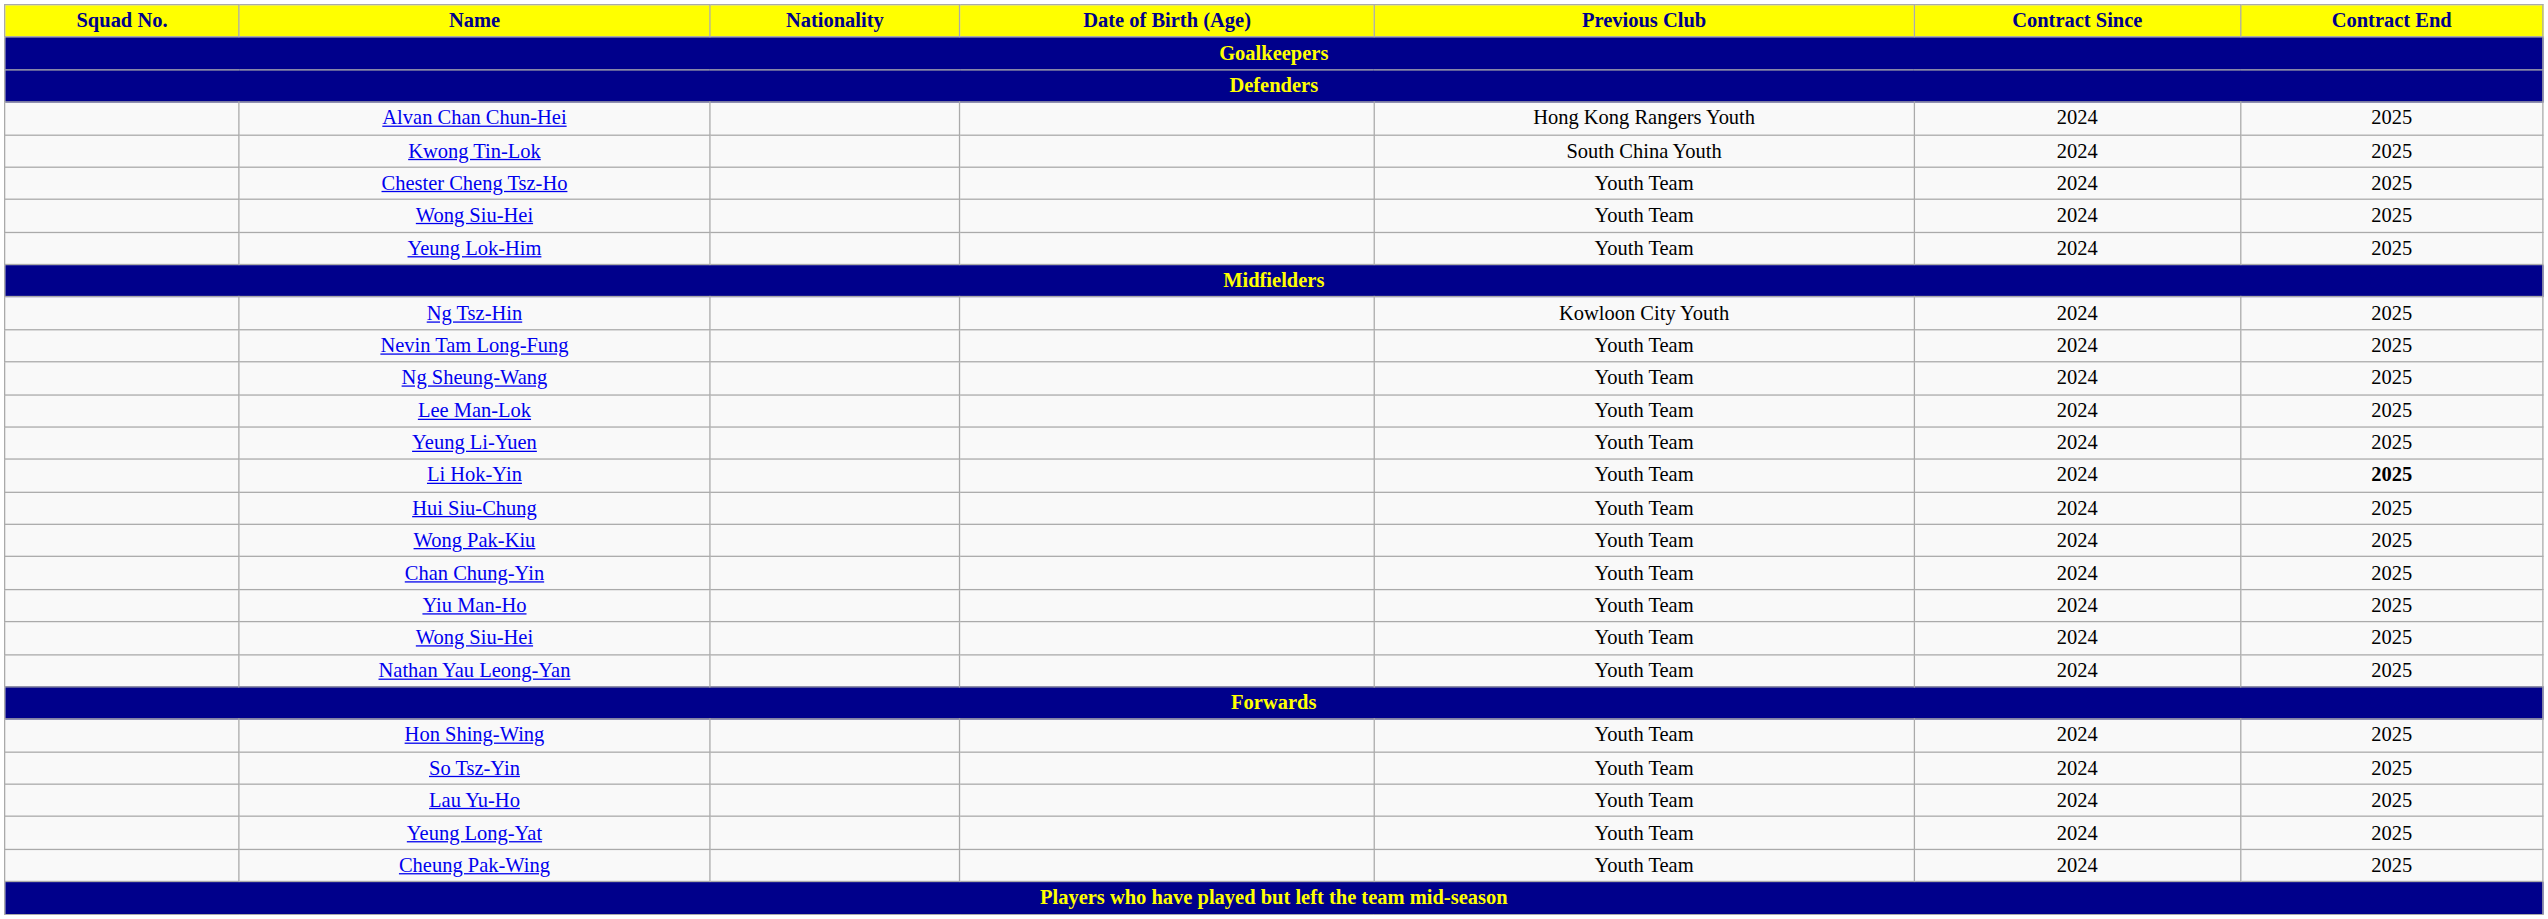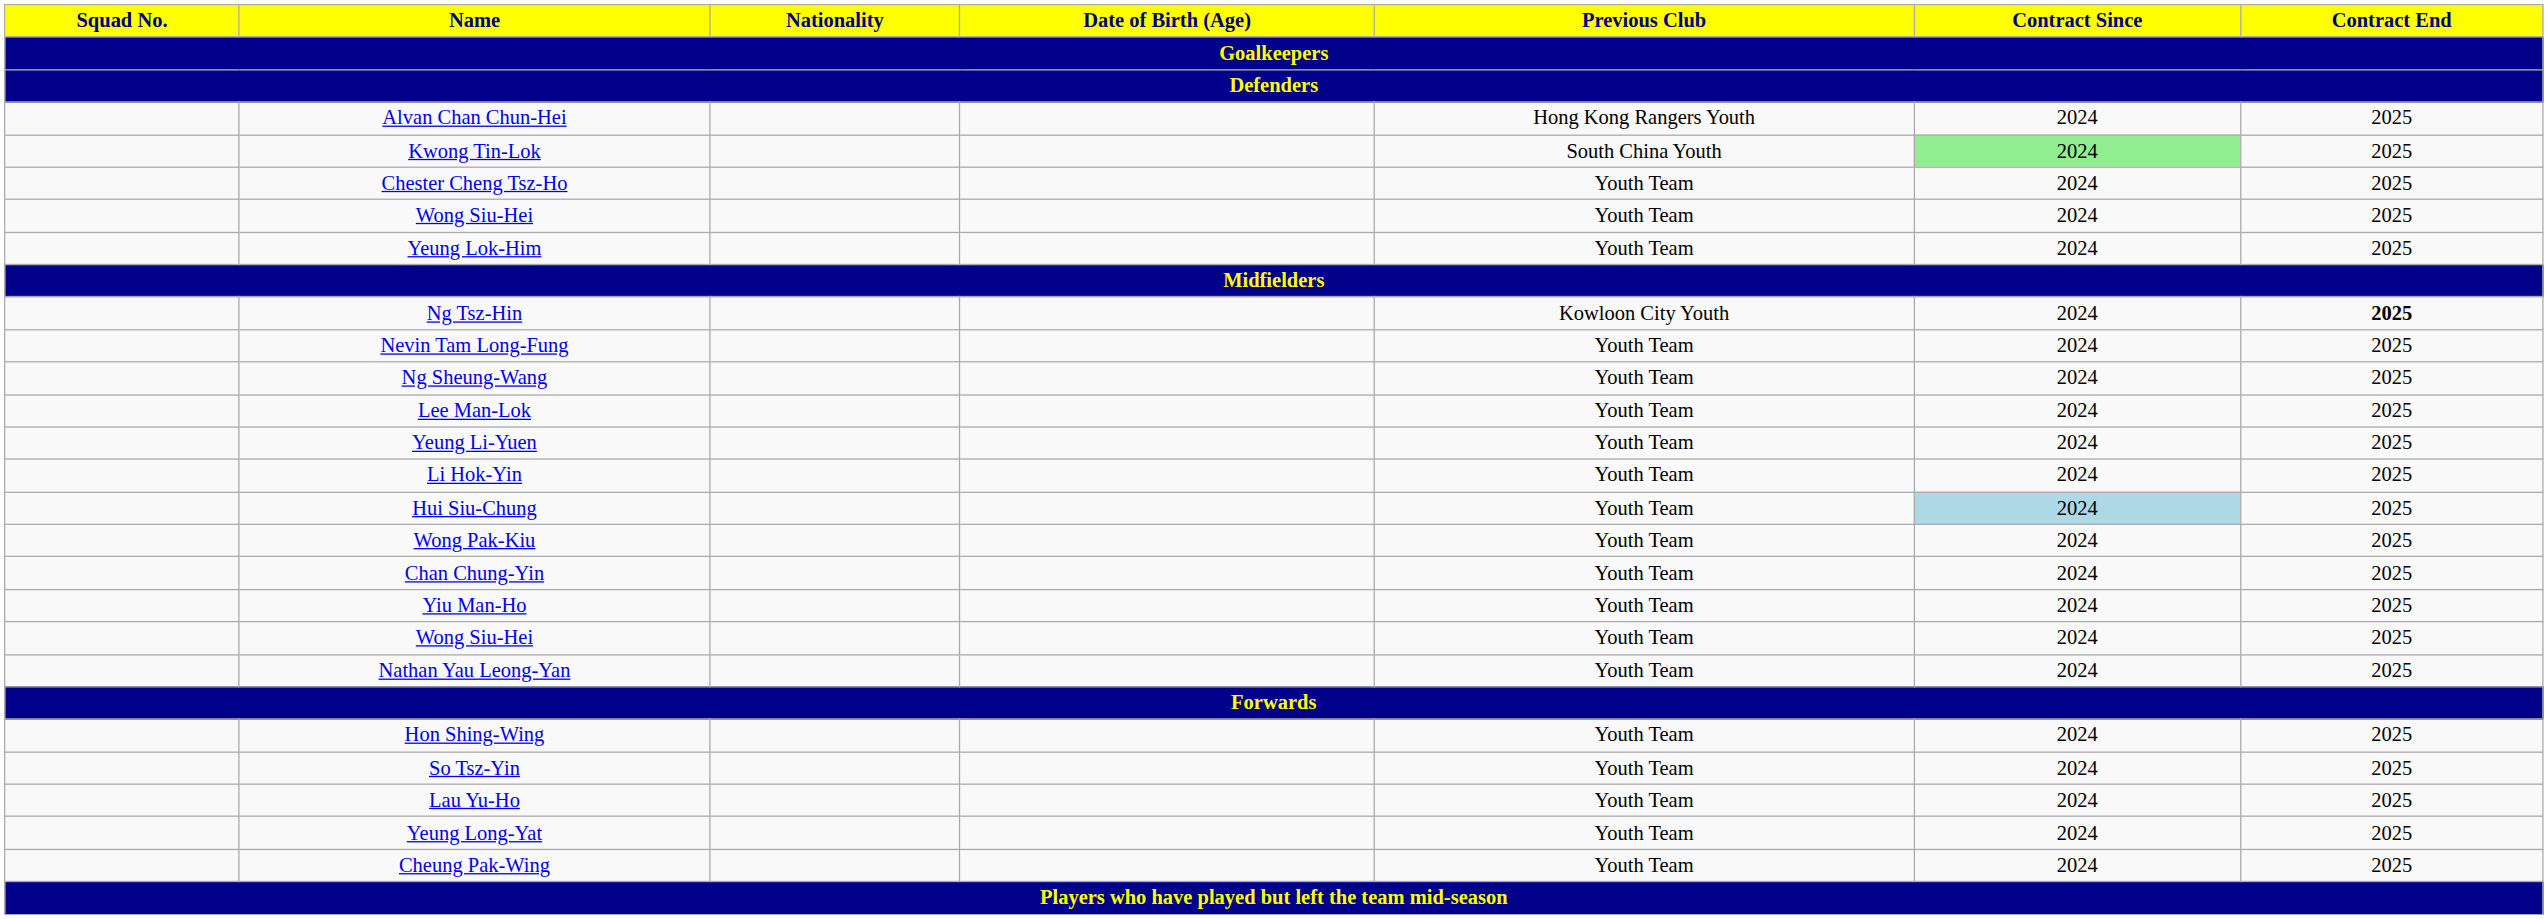(2077, 150) no background -> (2077, 150) lightgreen background
(2392, 313) normal -> (2392, 313) bold
(2392, 475) bold -> (2392, 475) normal
(2077, 507) no background -> (2077, 507) lightblue background
